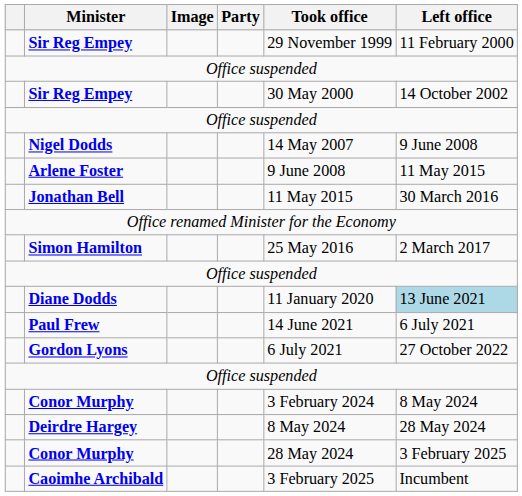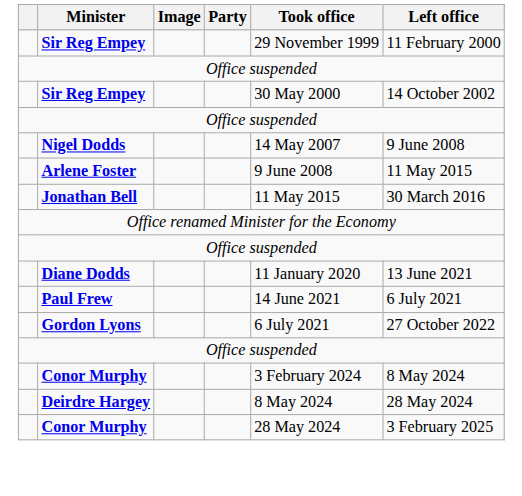- row: (15, 248)
(443, 299) lightblue background -> (430, 273) no background
- row: (15, 479)
